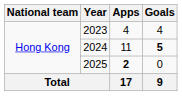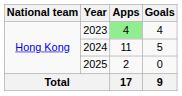(126, 30) no background -> (126, 30) lightgreen background
(160, 47) bold -> (160, 47) normal
(126, 64) bold -> (126, 64) normal
